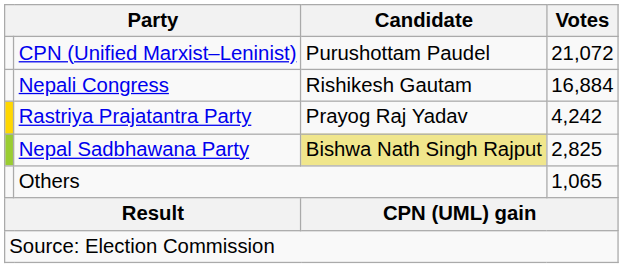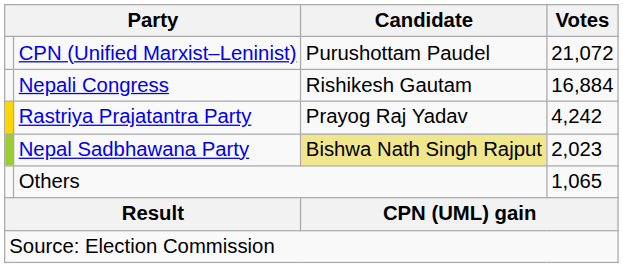(577, 149) 2,825 -> (577, 149) 2,023
